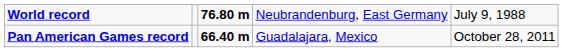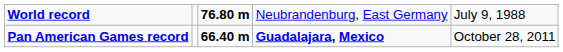(317, 36) normal -> (320, 36) bold
